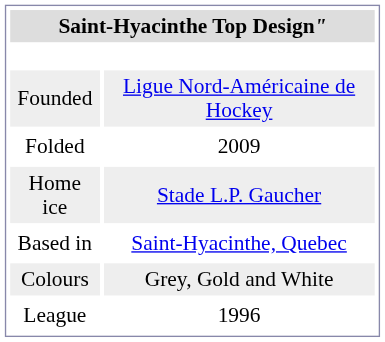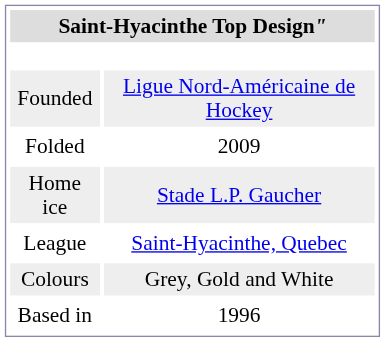(55, 243) Based in -> (55, 243) League
(55, 315) League -> (55, 315) Based in
